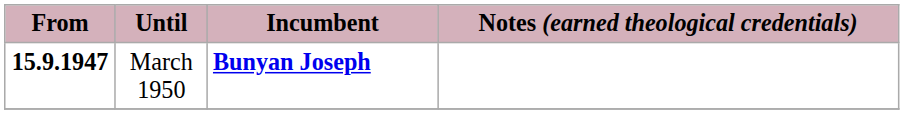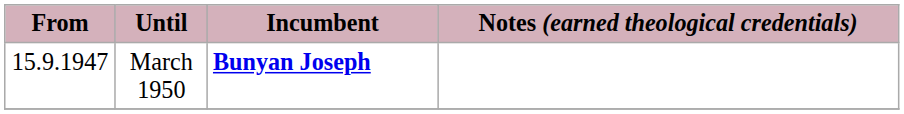(60, 61) bold -> (60, 61) normal
